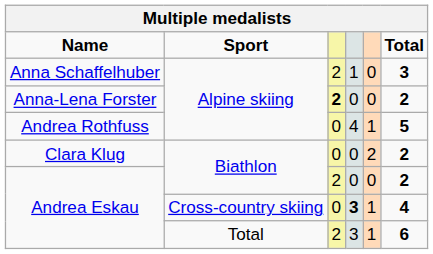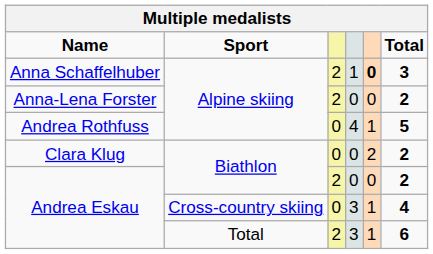(372, 72) normal -> (372, 72) bold
(336, 99) bold -> (336, 99) normal
(354, 207) bold -> (354, 207) normal
